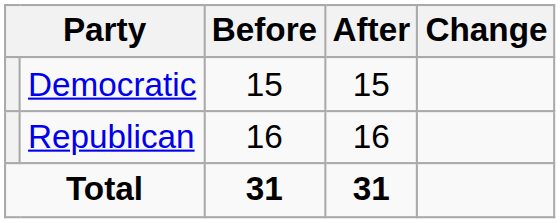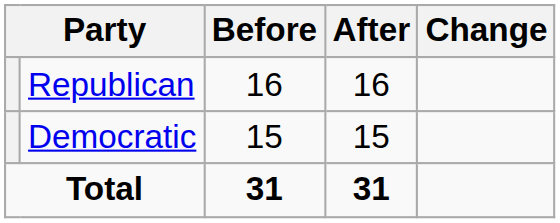rows swapped: (111, 136) <-> (112, 83)
